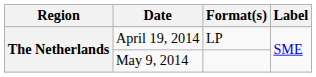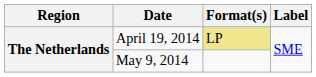(214, 38) no background -> (214, 38) khaki background
